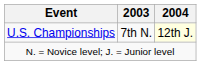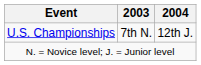(175, 32) lightyellow background -> (175, 32) no background
